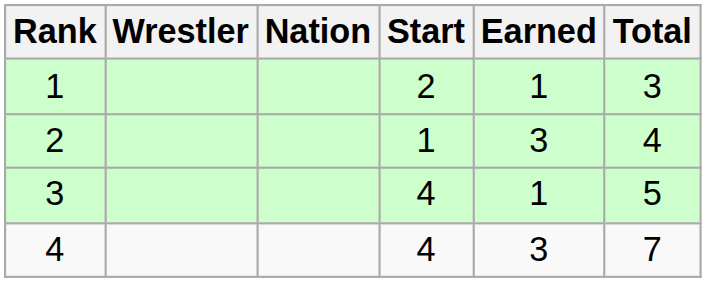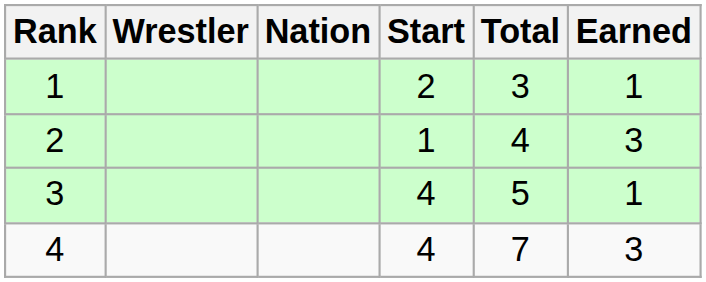columns swapped: (539, 31) <-> (652, 31)
